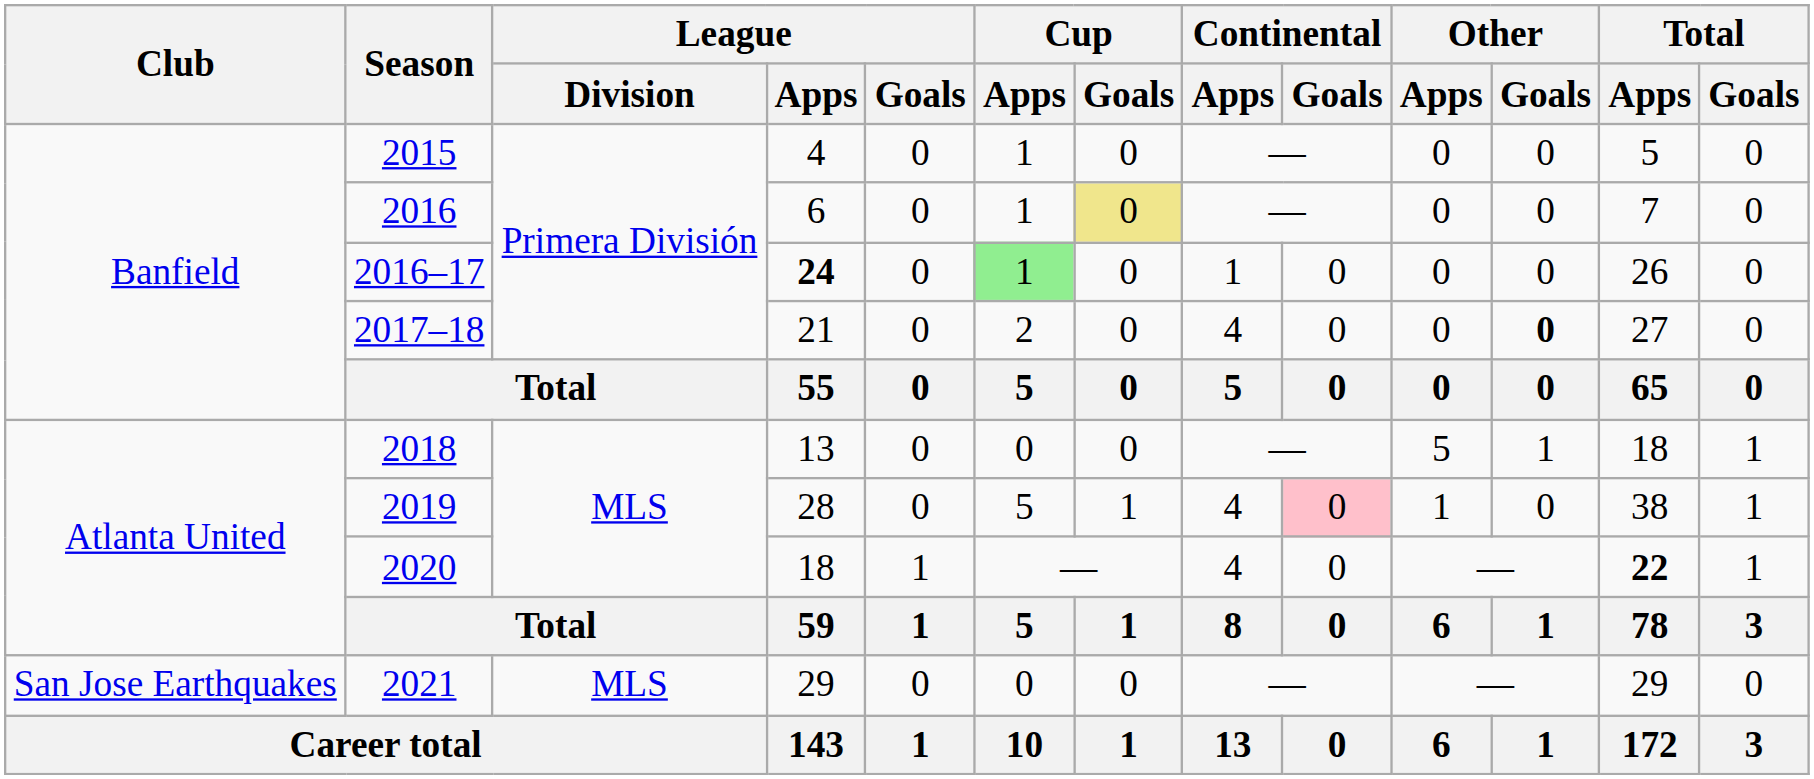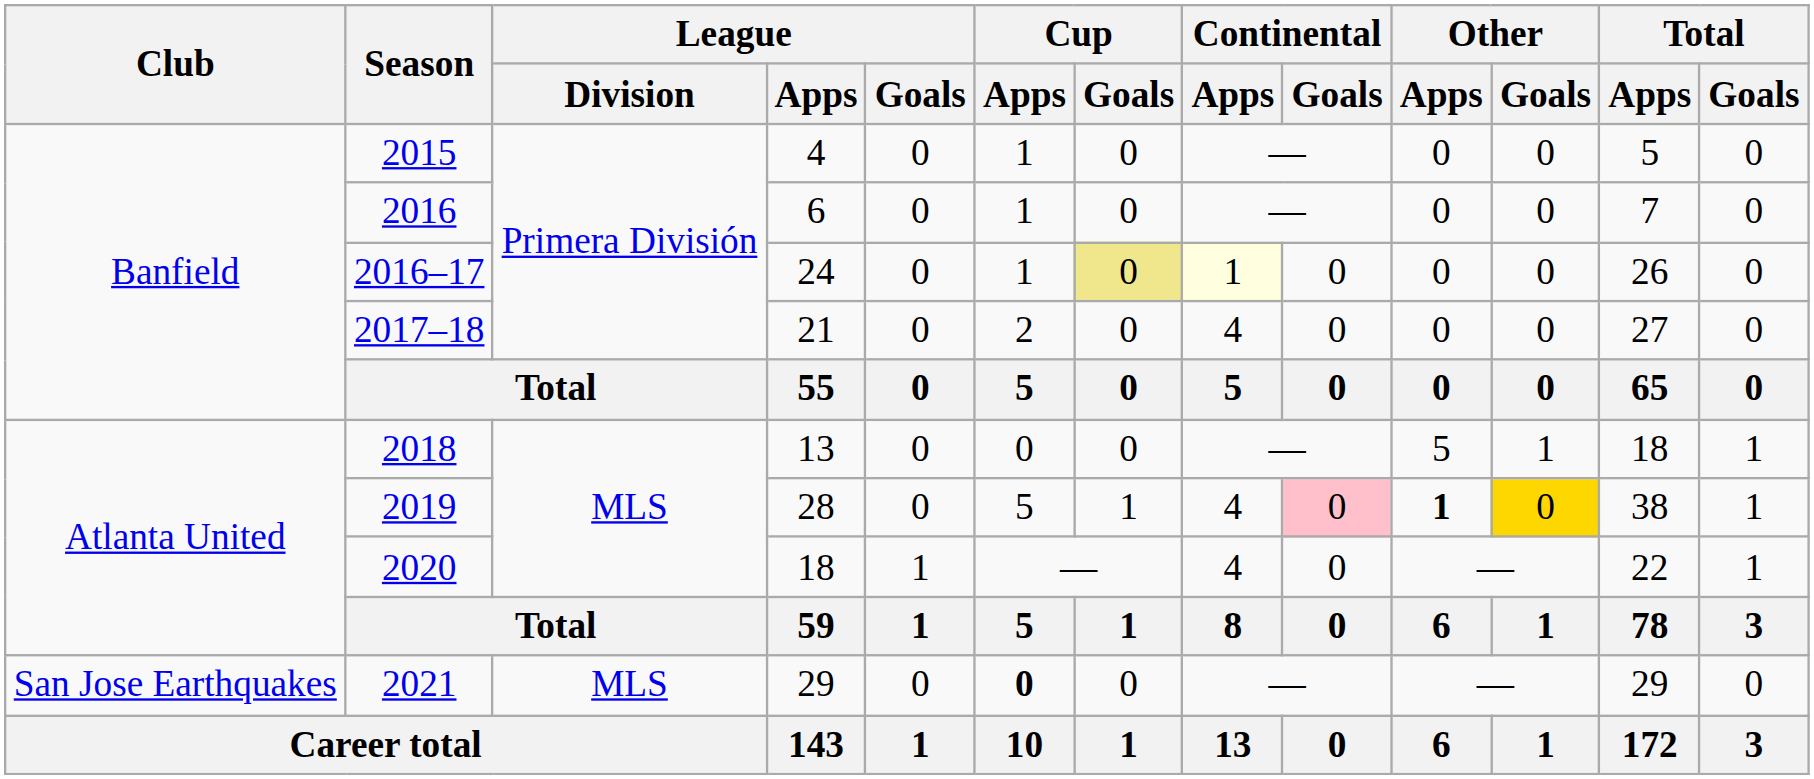(1129, 211) khaki background -> (1129, 211) no background
(816, 270) bold -> (816, 270) normal
(1024, 270) lightgreen background -> (1024, 270) no background
(1129, 270) no background -> (1129, 270) khaki background
(1233, 270) no background -> (1233, 270) lightyellow background
(1546, 329) bold -> (1546, 329) normal
(1441, 507) normal -> (1441, 507) bold
(1546, 507) no background -> (1546, 507) gold background
(1650, 566) bold -> (1650, 566) normal
(1024, 684) normal -> (1024, 684) bold
